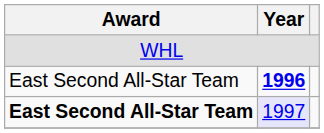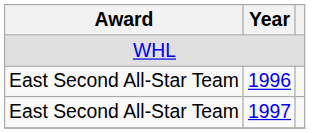(284, 81) bold -> (269, 81) normal
(131, 111) bold -> (124, 111) normal
(284, 111) lavender background -> (269, 111) no background
